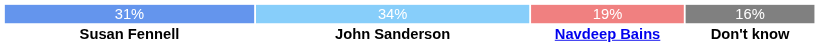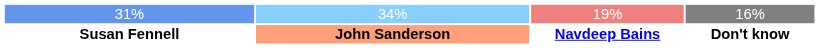(393, 34) no background -> (393, 34) lightsalmon background
